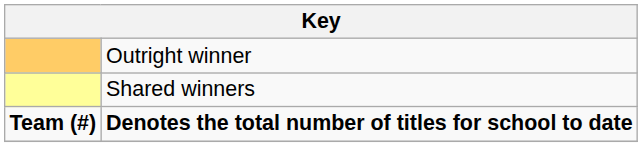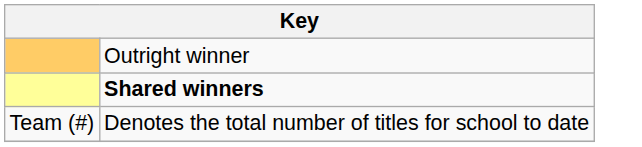(181, 89) normal -> (184, 89) bold
(53, 123) bold -> (52, 123) normal
(369, 123) bold -> (347, 123) normal
